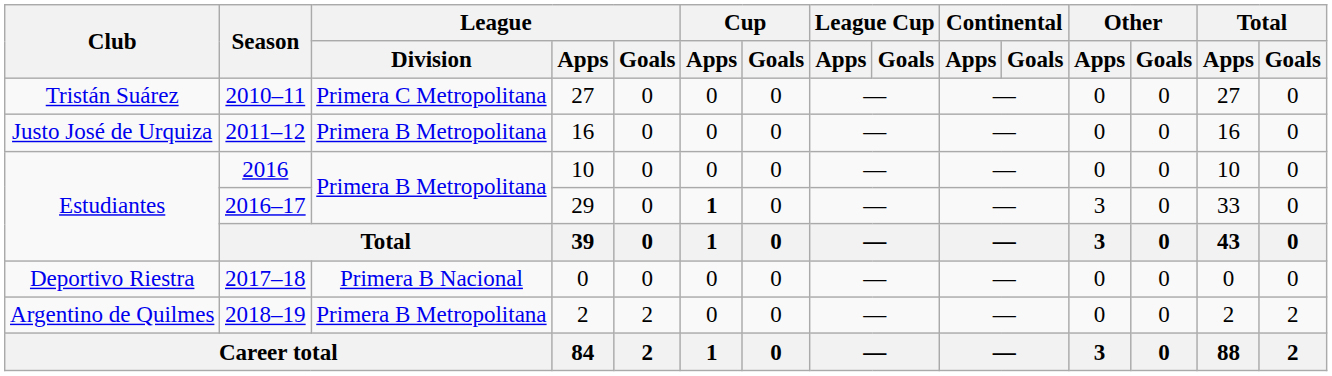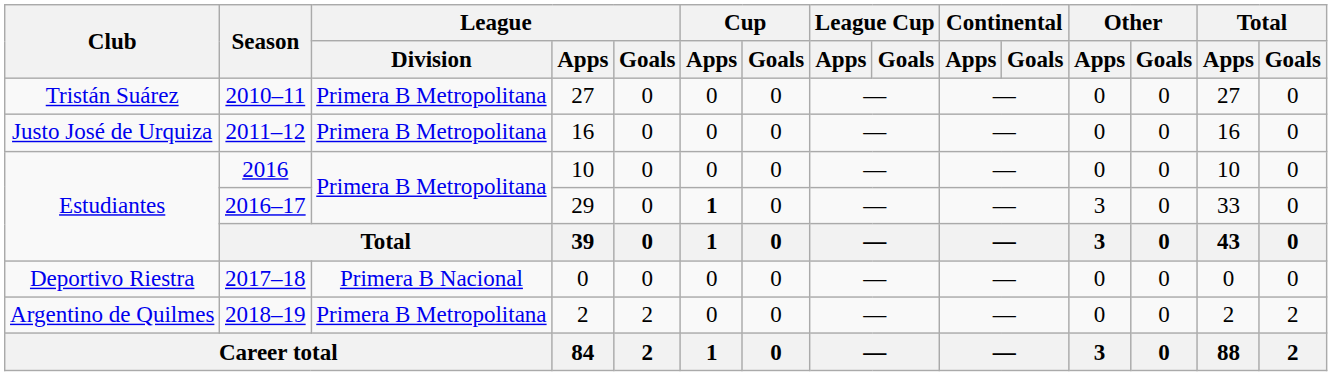(431, 95) Primera C Metropolitana -> (431, 95) Primera B Metropolitana
